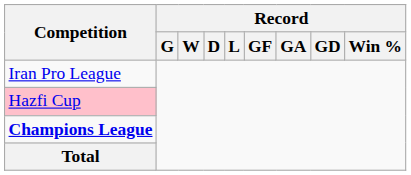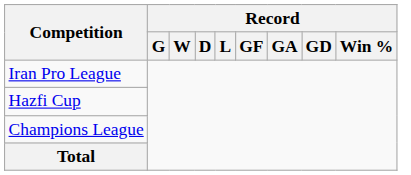(45, 101) pink background -> (45, 101) no background
(81, 128) bold -> (76, 128) normal
